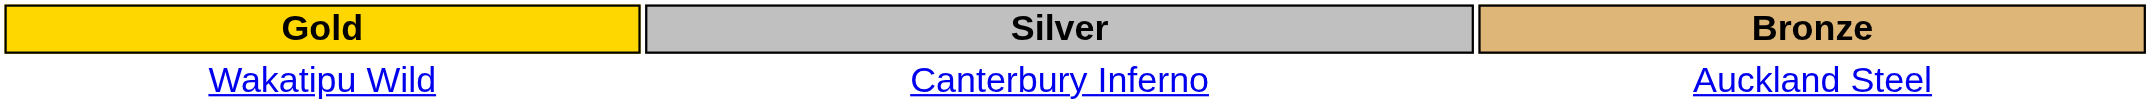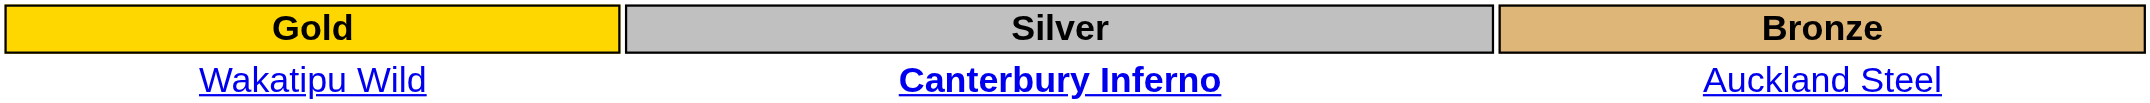(1060, 80) normal -> (1060, 80) bold
